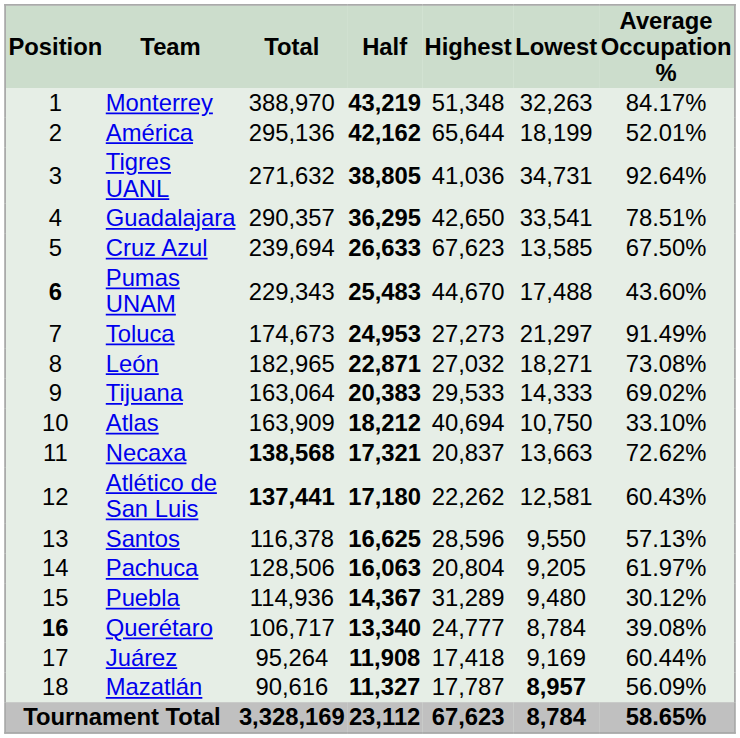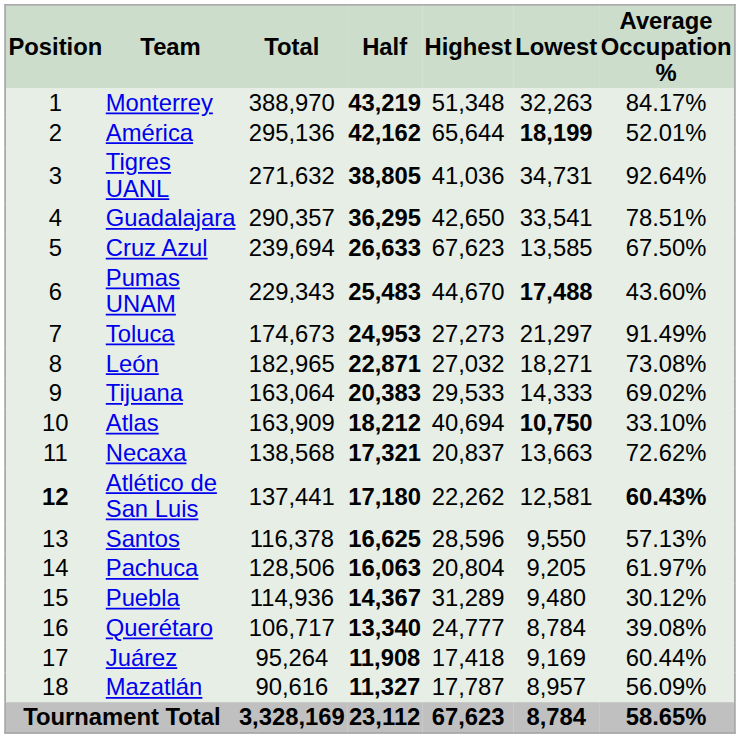(556, 133) normal -> (556, 133) bold
(55, 291) bold -> (55, 291) normal
(556, 291) normal -> (556, 291) bold
(556, 423) normal -> (556, 423) bold
(292, 453) bold -> (292, 453) normal
(55, 496) normal -> (55, 496) bold
(292, 496) bold -> (292, 496) normal
(666, 496) normal -> (666, 496) bold
(55, 628) bold -> (55, 628) normal
(556, 687) bold -> (556, 687) normal
